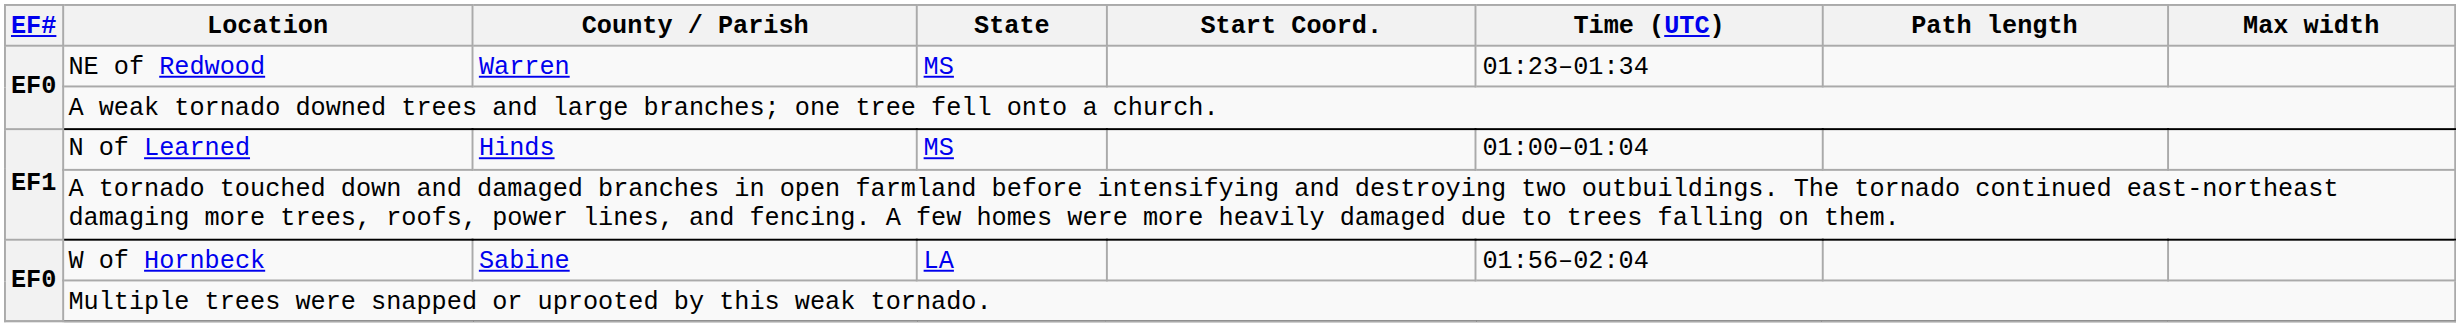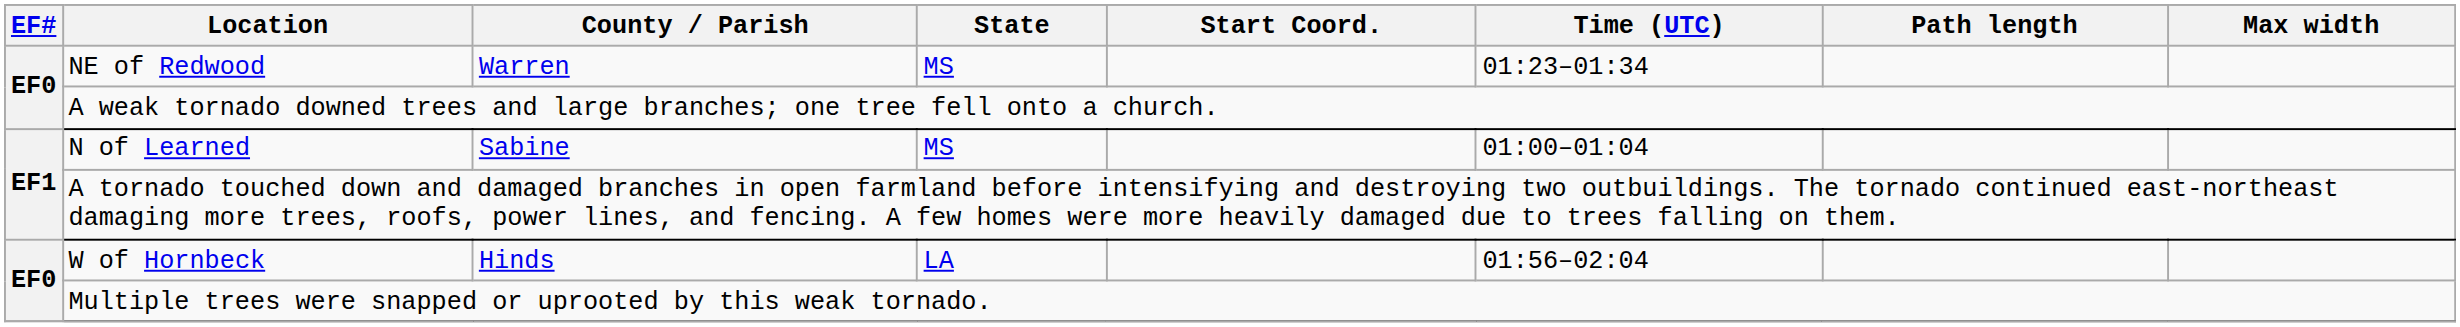(517, 149) Hinds -> (524, 149) Sabine
(524, 260) Sabine -> (517, 260) Hinds
